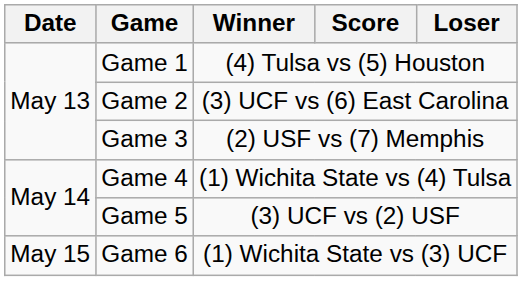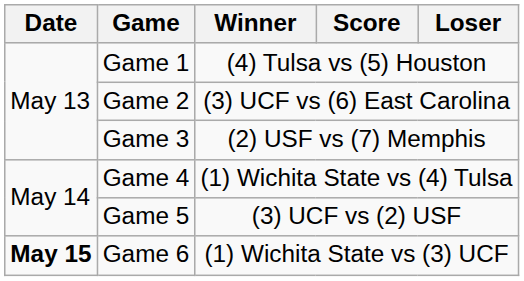(50, 255) normal -> (51, 255) bold
